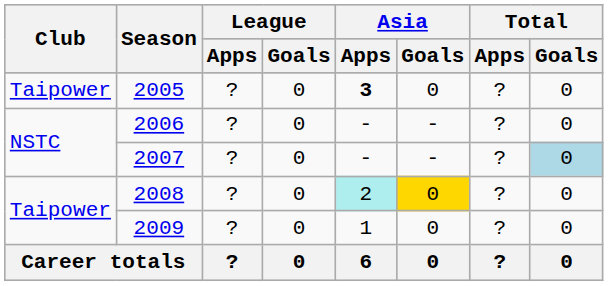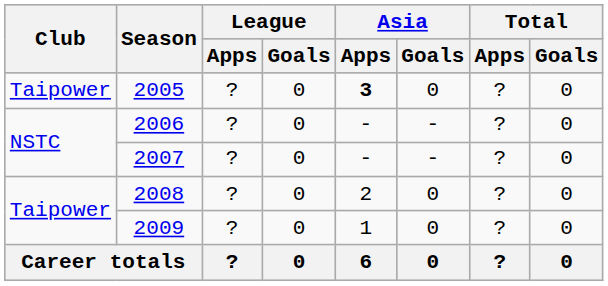(567, 159) lightblue background -> (567, 159) no background
(366, 194) paleturquoise background -> (366, 194) no background
(433, 194) gold background -> (433, 194) no background
